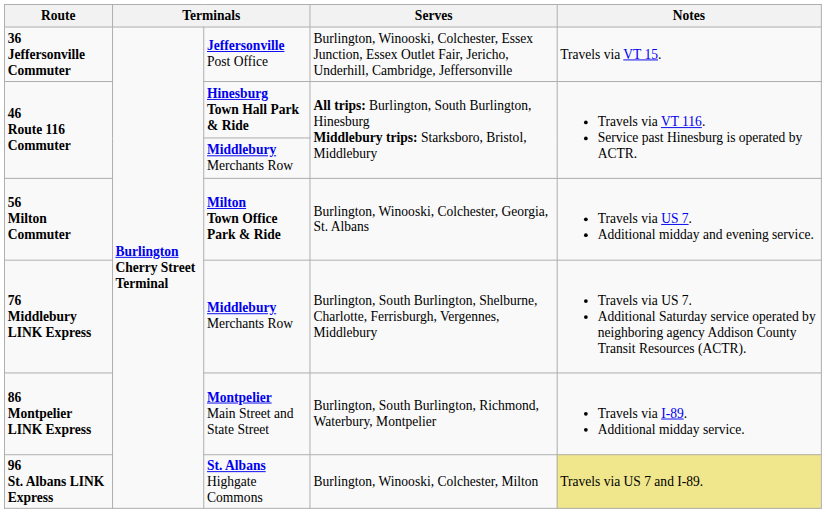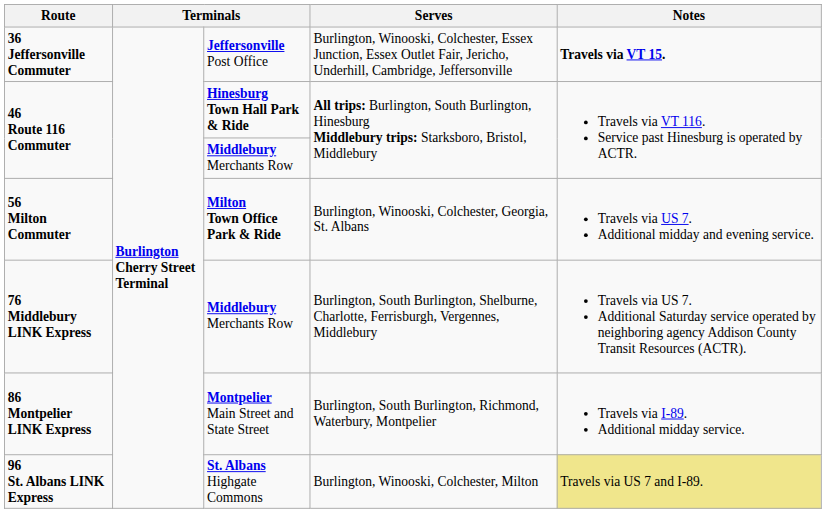(611, 54) normal -> (613, 54) bold
